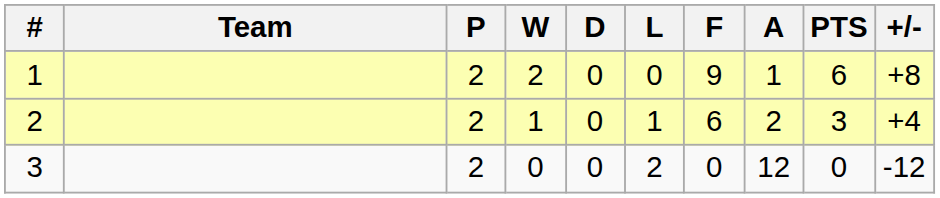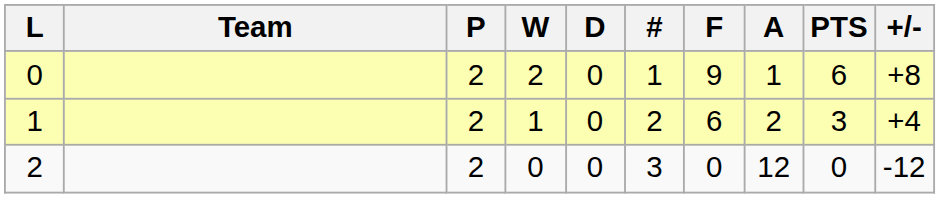columns swapped: (35, 27) <-> (655, 27)
